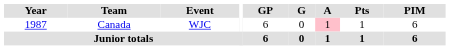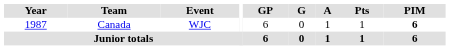(328, 24) pink background -> (328, 24) no background
(415, 24) normal -> (415, 24) bold
